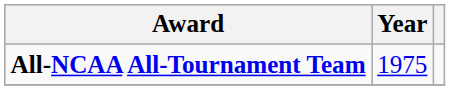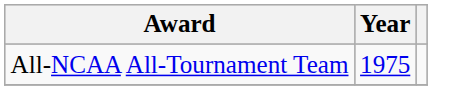(188, 64) bold -> (180, 64) normal
